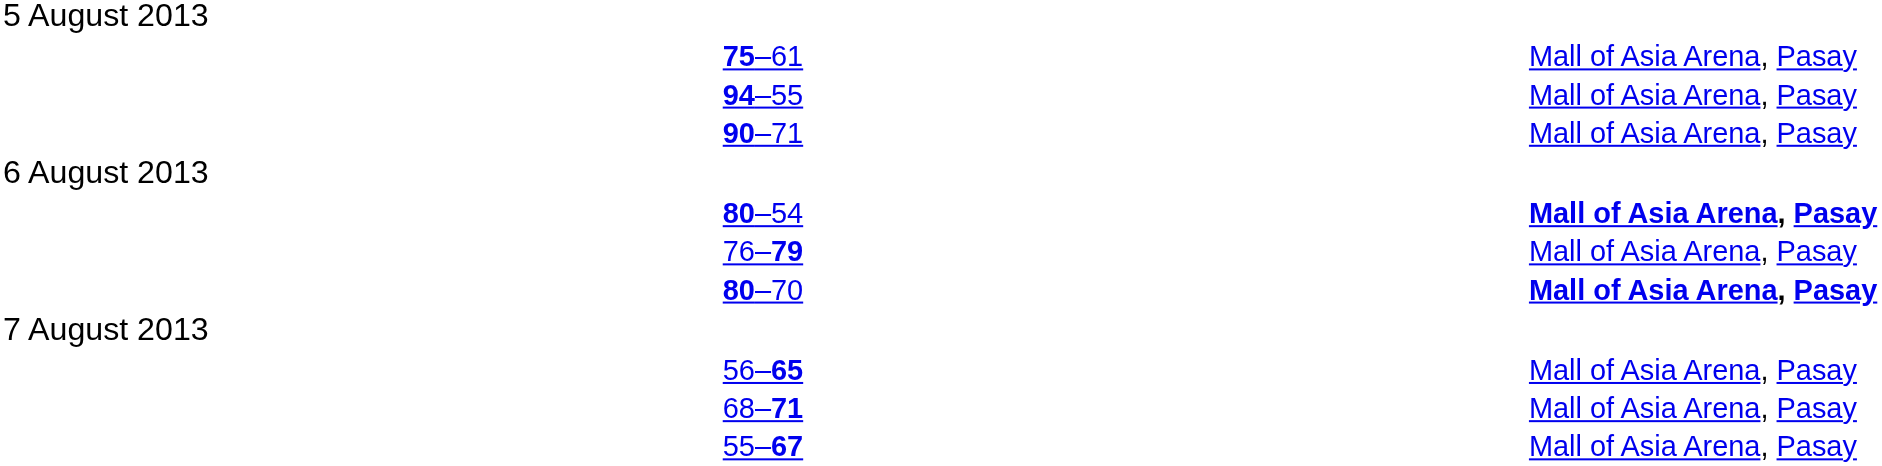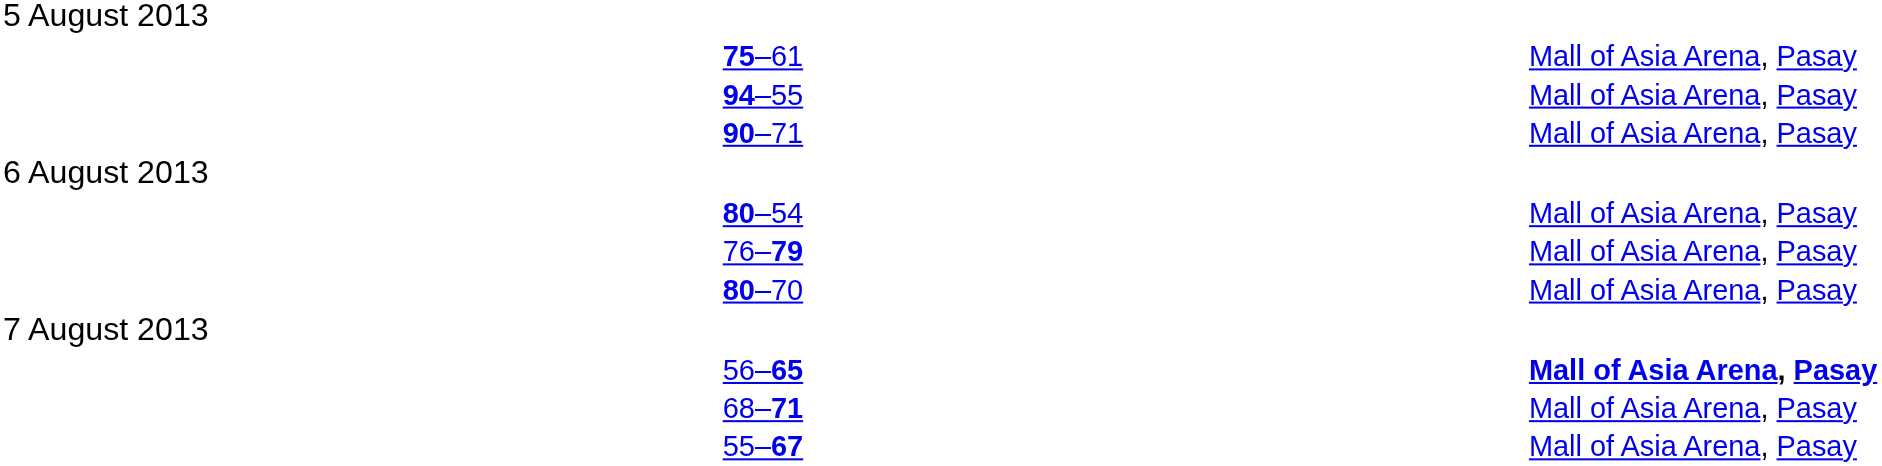(1703, 213) bold -> (1693, 213) normal
(1703, 290) bold -> (1693, 290) normal
(1693, 370) normal -> (1703, 370) bold
